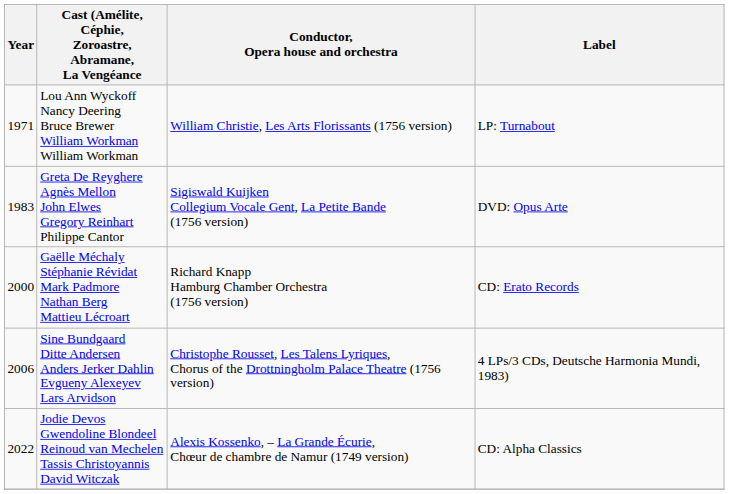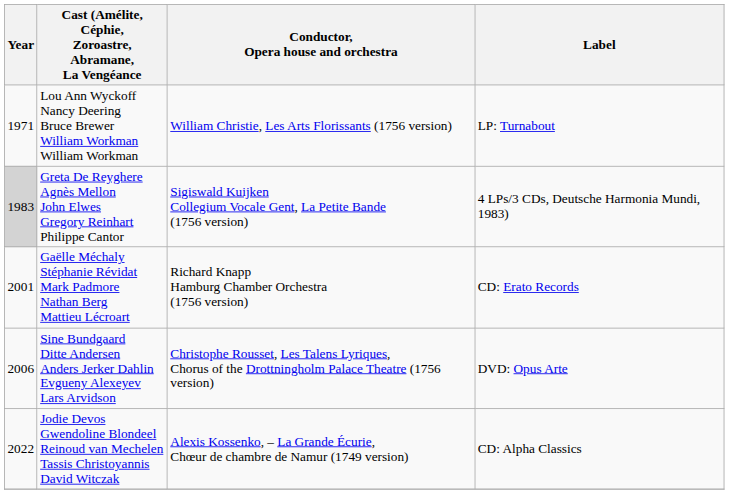(21, 206) no background -> (21, 206) lightgrey background
(523, 206) DVD: Opus Arte -> (589, 206) 4 LPs/3 CDs, Deutsche Harmonia Mundi, 1983)
(21, 287) 2000 -> (21, 287) 2001
(589, 368) 4 LPs/3 CDs, Deutsche Harmonia Mundi, 1983) -> (523, 368) DVD: Opus Arte
